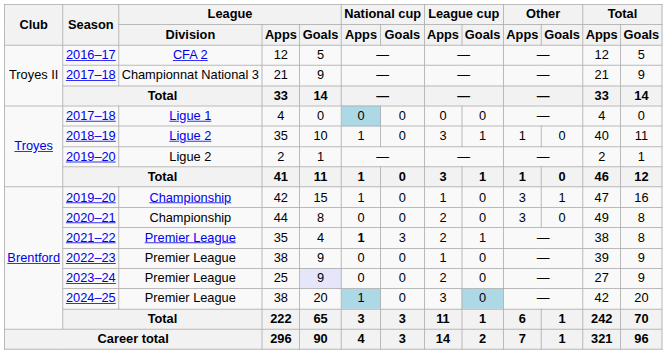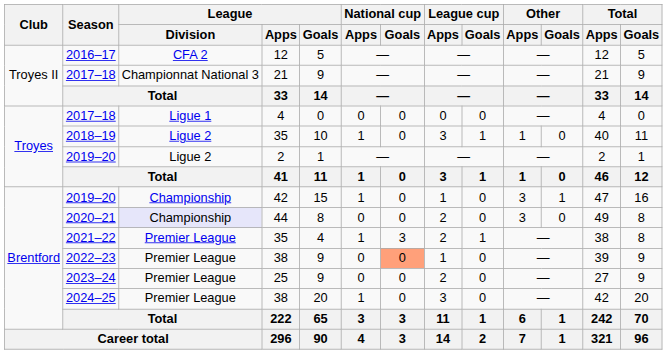(361, 116) lightblue background -> (361, 116) no background
(190, 217) no background -> (190, 217) lavender background
(361, 237) bold -> (361, 237) normal
(402, 258) no background -> (402, 258) lightsalmon background
(321, 278) lavender background -> (321, 278) no background
(361, 298) lightblue background -> (361, 298) no background
(483, 298) lightblue background -> (483, 298) no background
